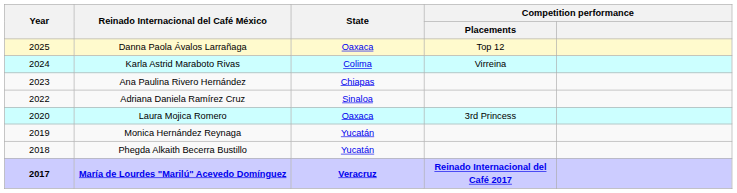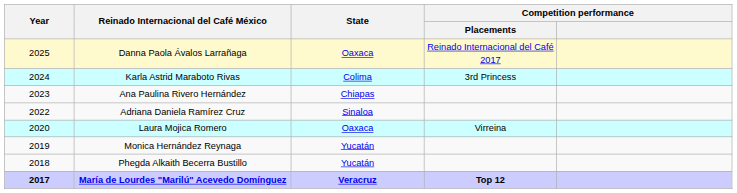(490, 48) Top 12 -> (490, 54) Reinado Internacional del Café 2017
(490, 65) Virreina -> (490, 77) 3rd Princess
(490, 116) 3rd Princess -> (490, 129) Virreina
(490, 174) Reinado Internacional del Café 2017 -> (490, 180) Top 12
